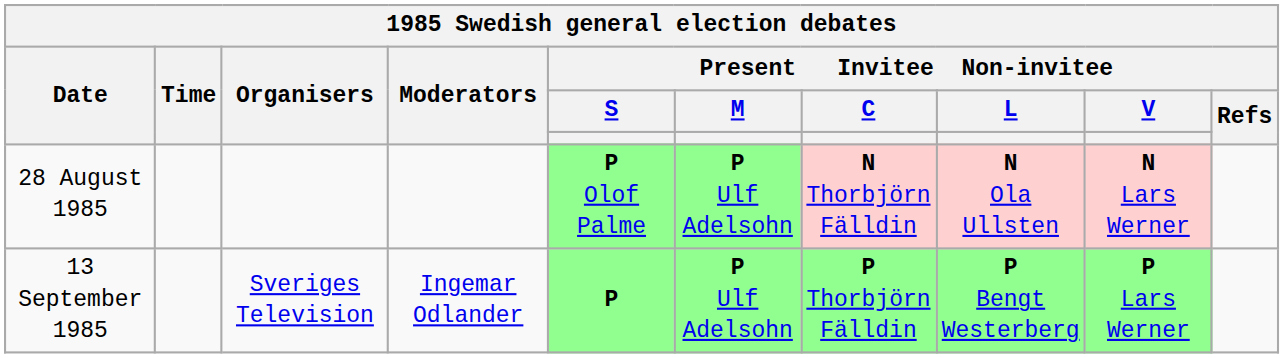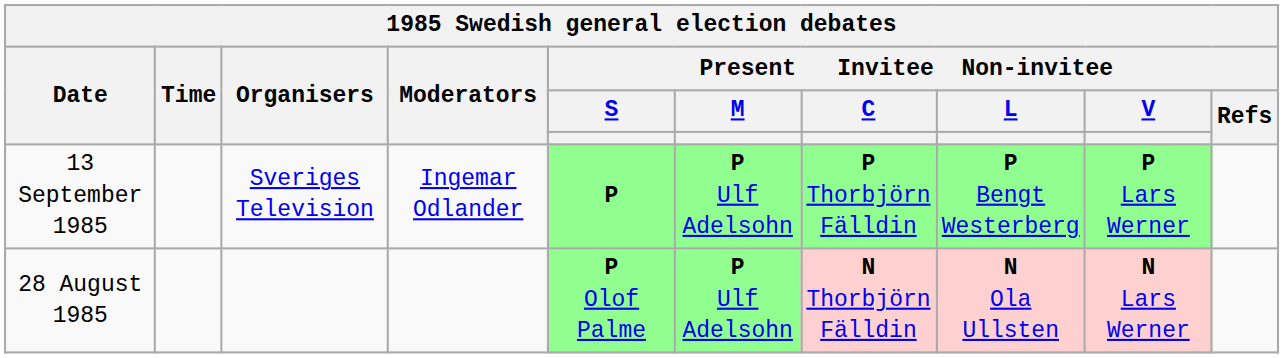rows swapped: (80, 195) <-> (80, 300)
